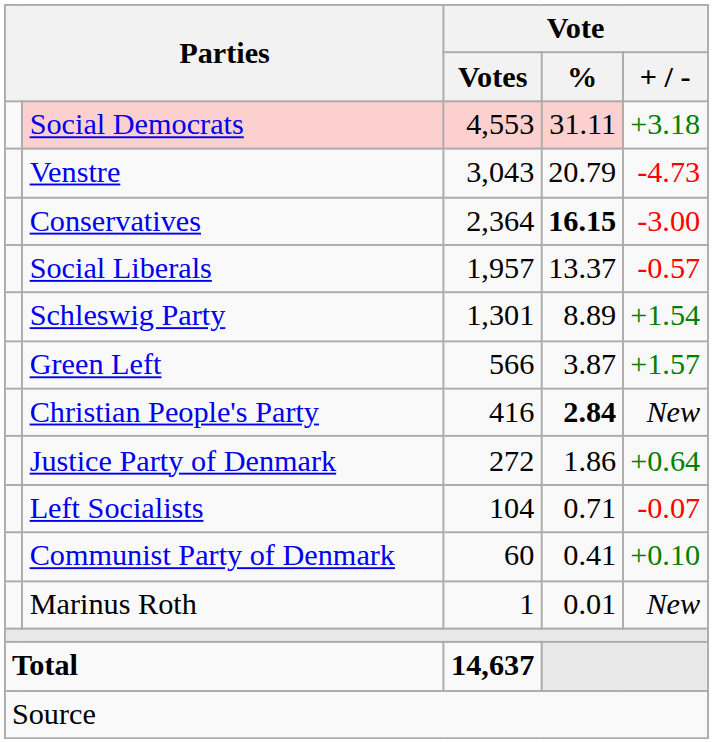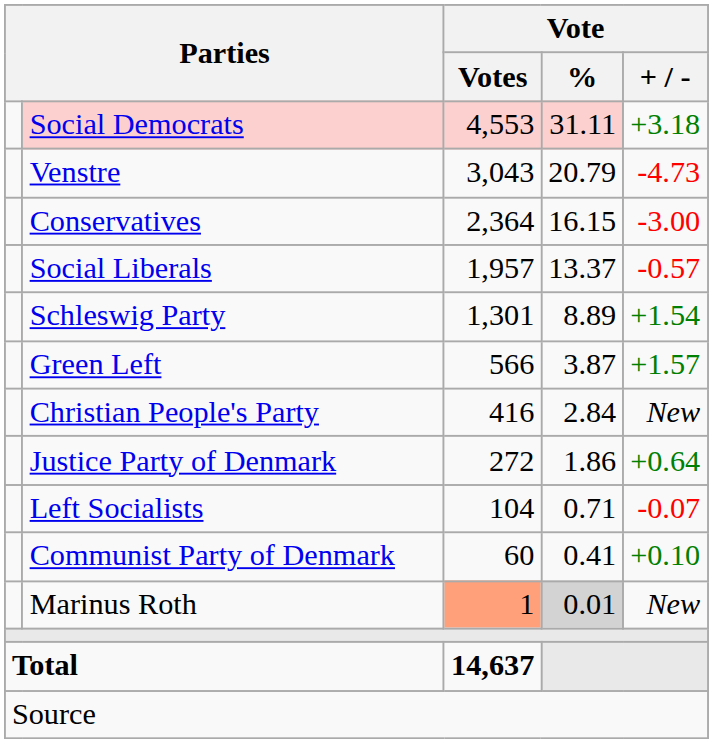(582, 220) bold -> (582, 220) normal
(590, 412) bold -> (590, 412) normal
(527, 603) no background -> (527, 603) lightsalmon background
(590, 603) no background -> (590, 603) lightgrey background
